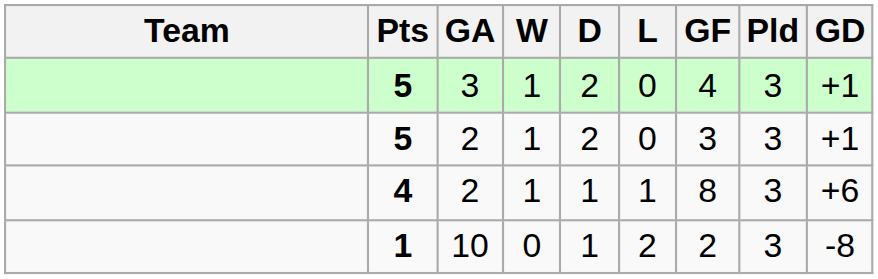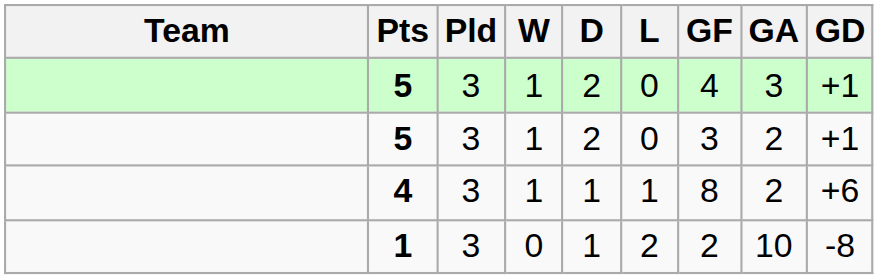columns swapped: (773, 31) <-> (470, 31)
